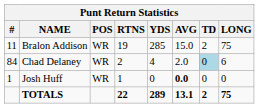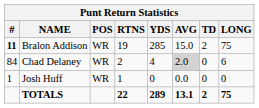(12, 45) normal -> (12, 45) bold
(182, 62) no background -> (182, 62) lightgrey background
(204, 62) lightblue background -> (204, 62) no background
(182, 78) bold -> (182, 78) normal
